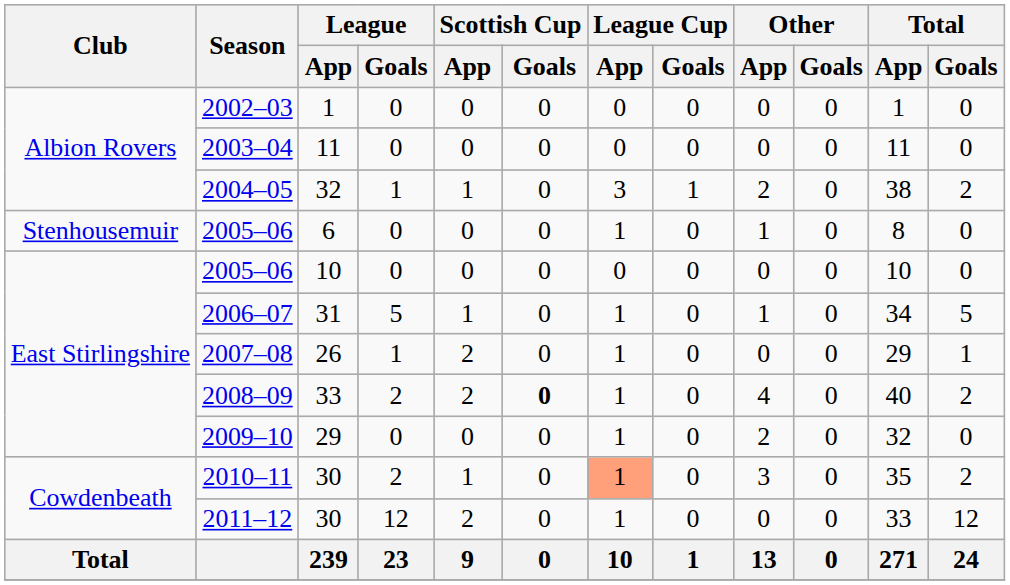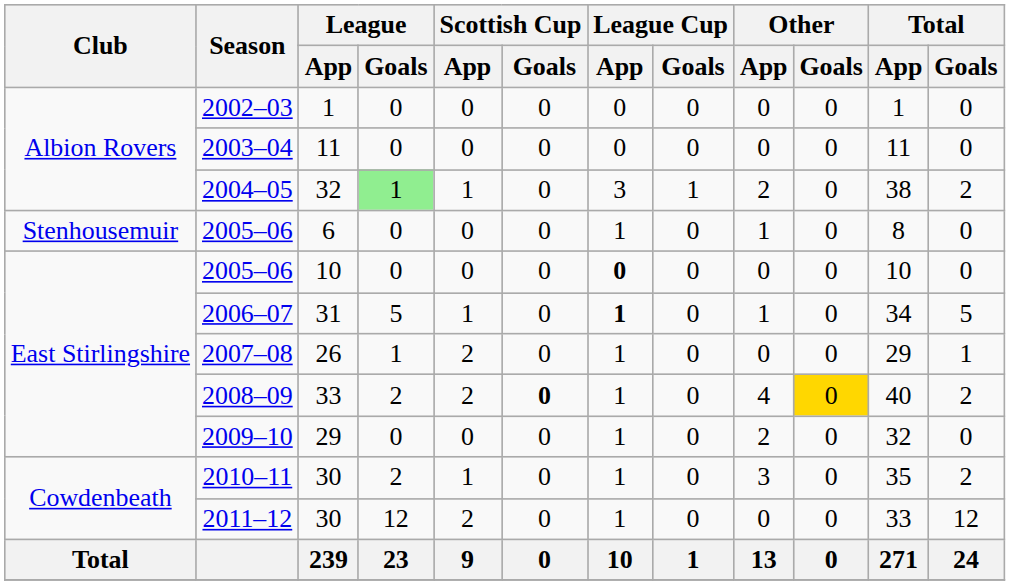(396, 189) no background -> (396, 189) lightgreen background
(620, 271) normal -> (620, 271) bold
(620, 312) normal -> (620, 312) bold
(831, 395) no background -> (831, 395) gold background
(620, 477) lightsalmon background -> (620, 477) no background
